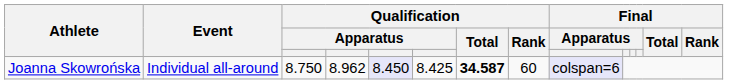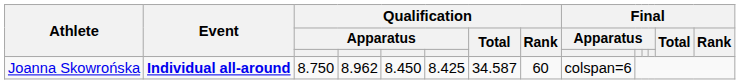(213, 68) normal -> (219, 68) bold
(391, 68) lavender background -> (403, 68) no background
(482, 68) bold -> (494, 68) normal
(586, 68) lavender background -> (598, 68) no background
